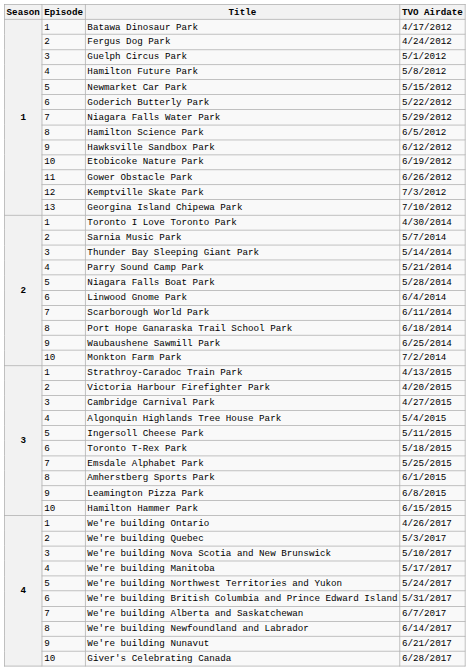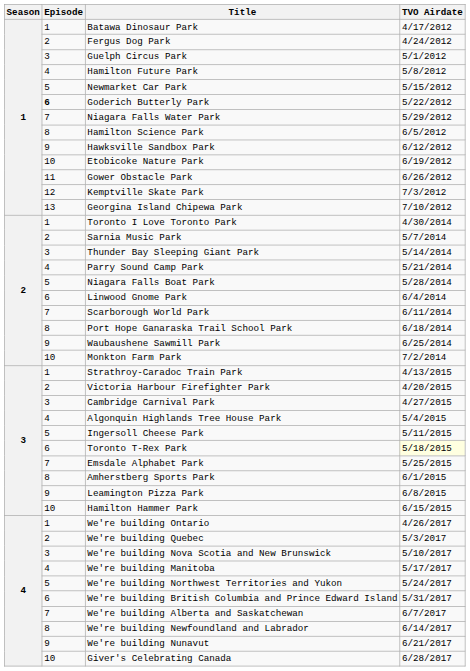(47, 102) normal -> (47, 102) bold
(427, 448) no background -> (427, 448) lightyellow background
